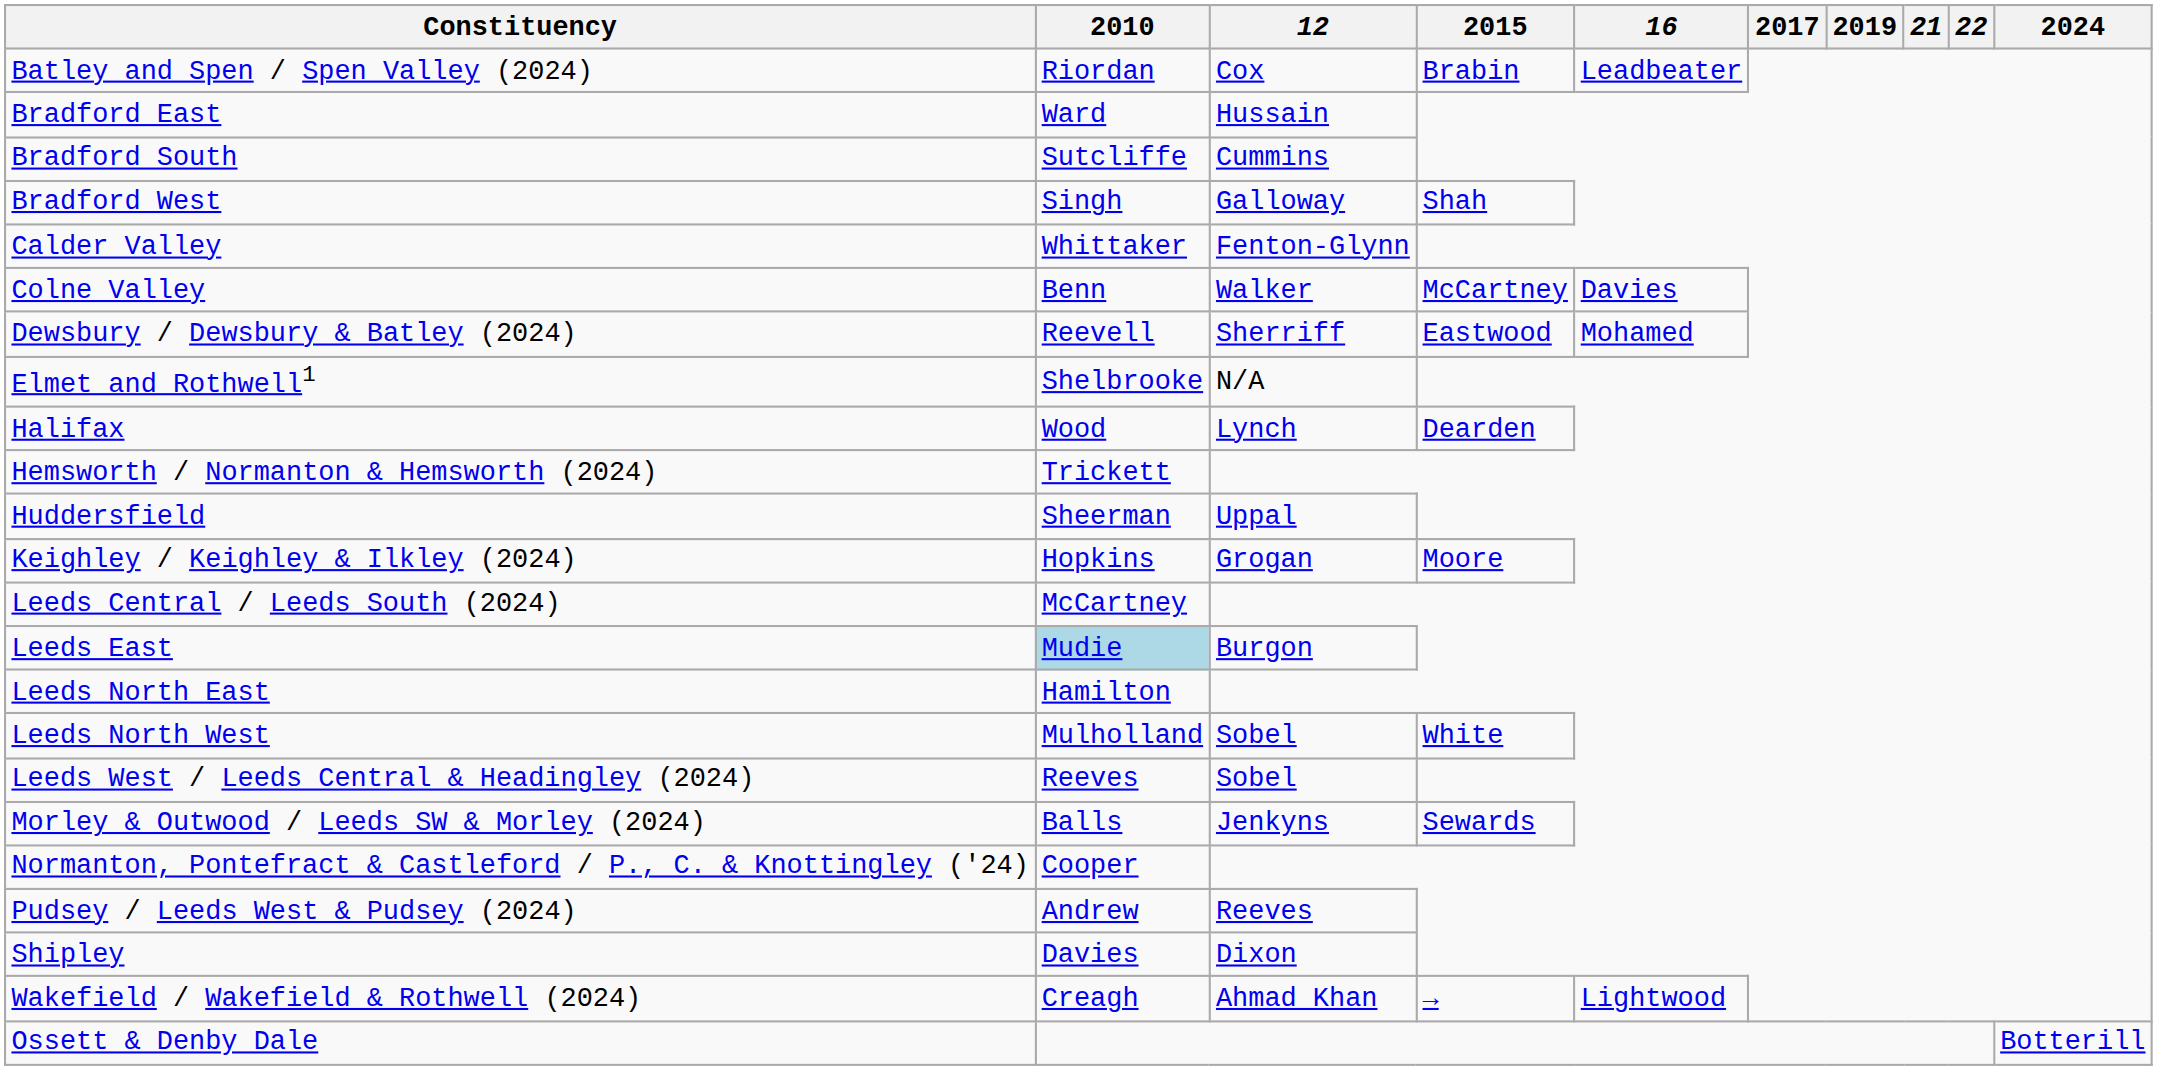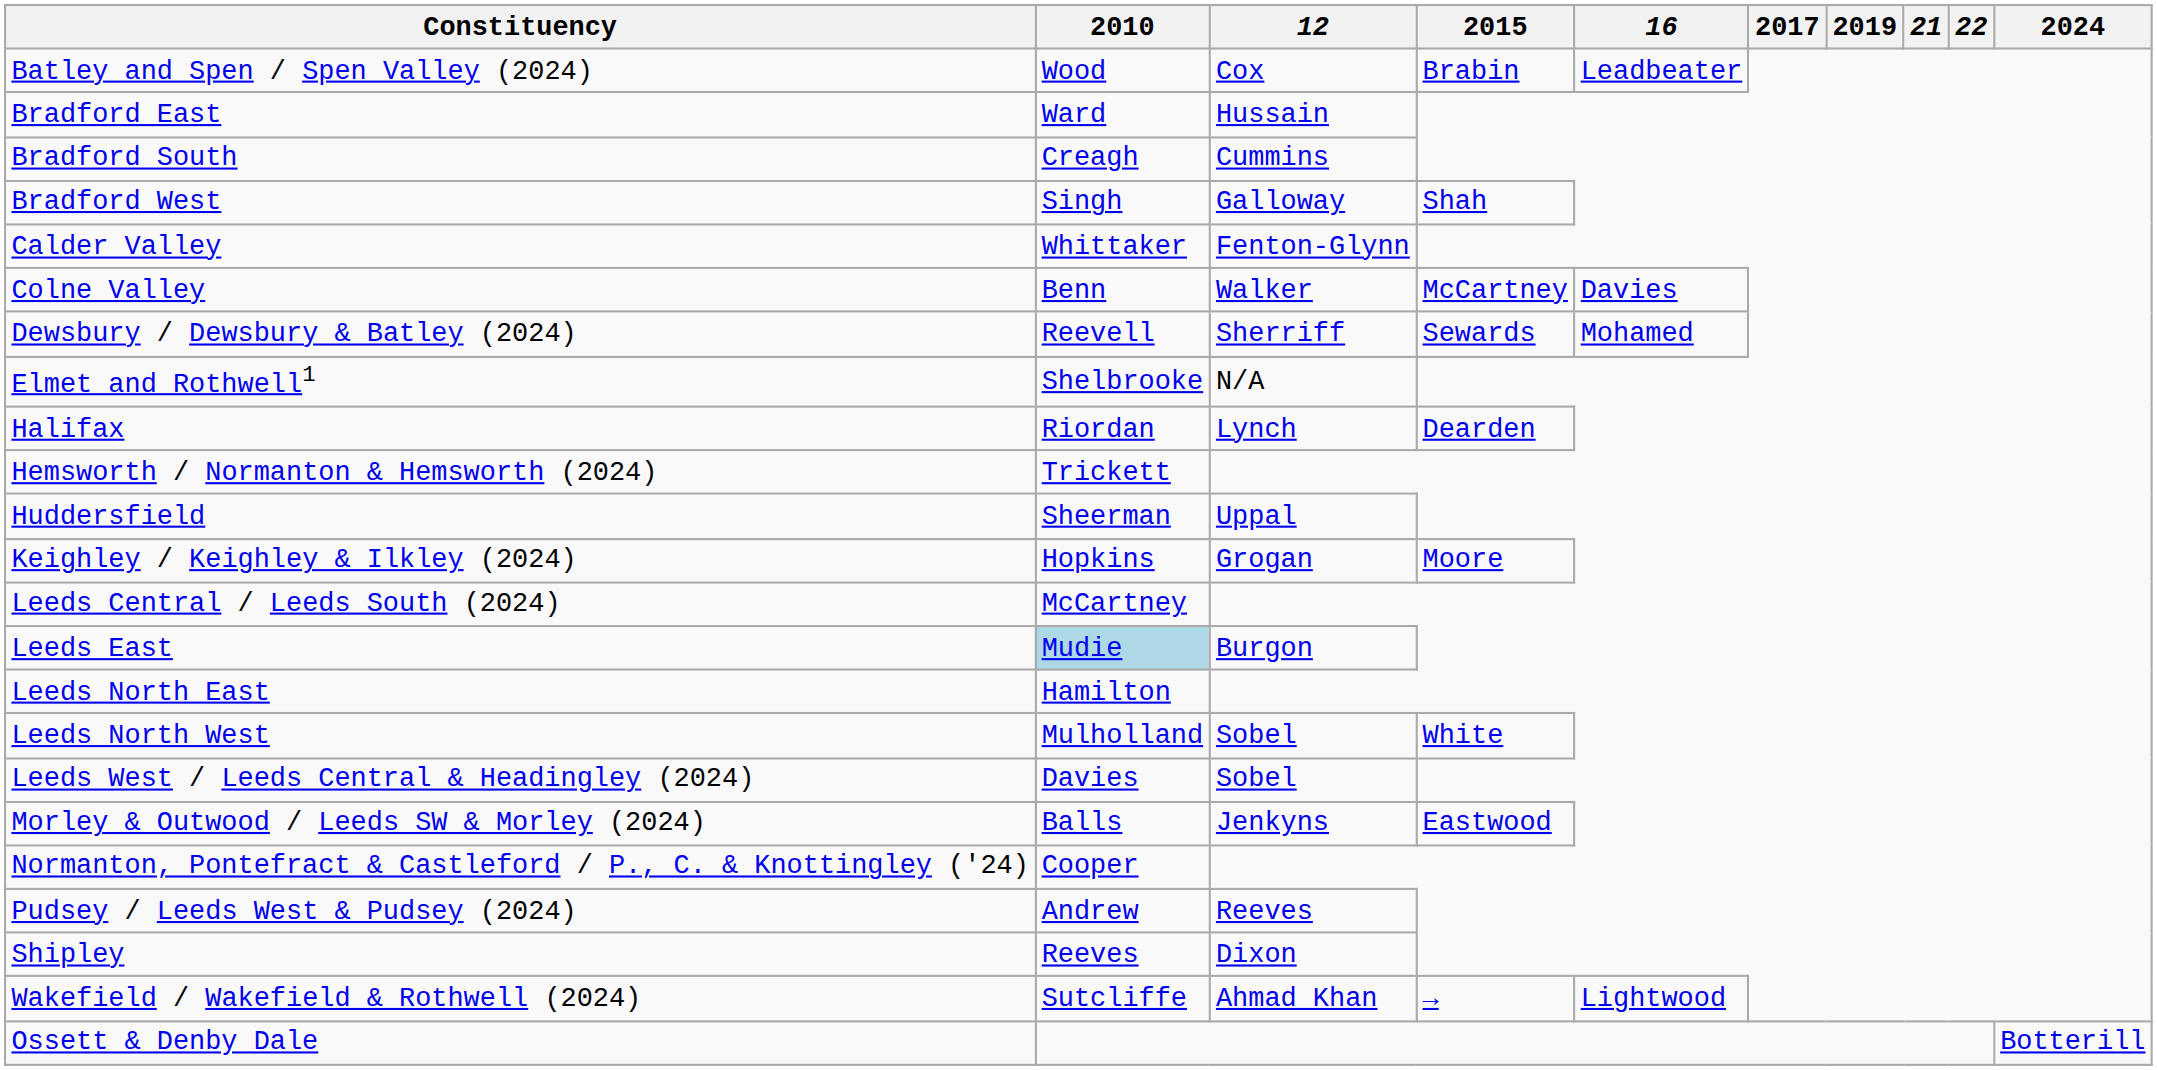(1098, 71) Riordan -> (1074, 71) Wood
(1114, 159) Sutcliffe -> (1090, 159) Creagh
(1487, 334) Eastwood -> (1479, 334) Sewards
(1074, 429) Wood -> (1098, 429) Riordan
(1090, 779) Reeves -> (1090, 779) Davies
(1479, 823) Sewards -> (1487, 823) Eastwood
(1090, 955) Davies -> (1090, 955) Reeves
(1090, 999) Creagh -> (1114, 999) Sutcliffe
